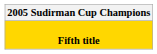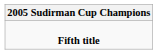(79, 40) gold background -> (79, 40) no background
